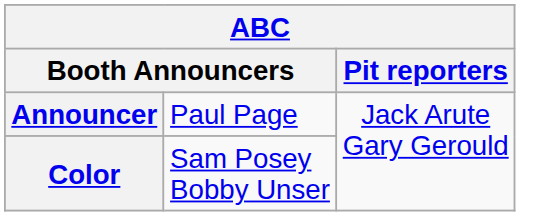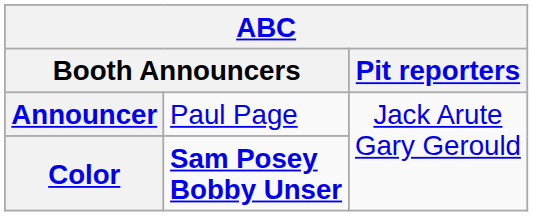(250, 174) normal -> (256, 174) bold
